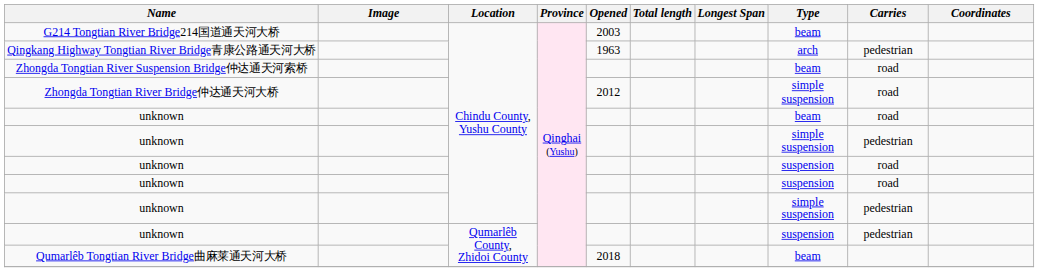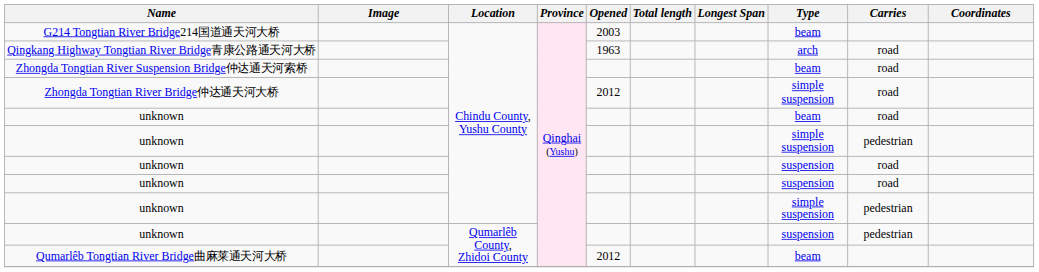(888, 50) pedestrian -> (888, 50) road
(608, 256) 2018 -> (608, 256) 2012
